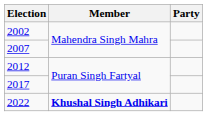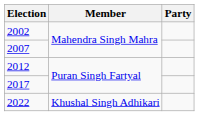(110, 102) bold -> (105, 102) normal
